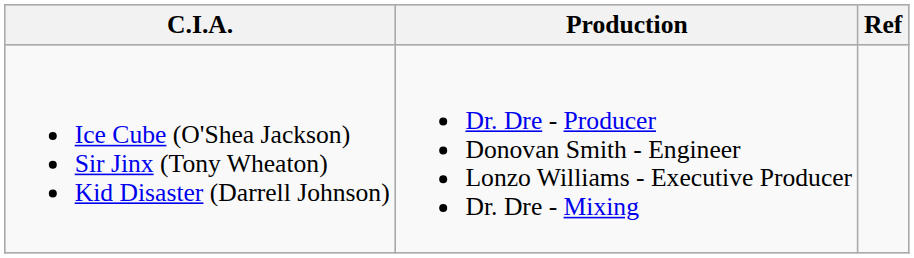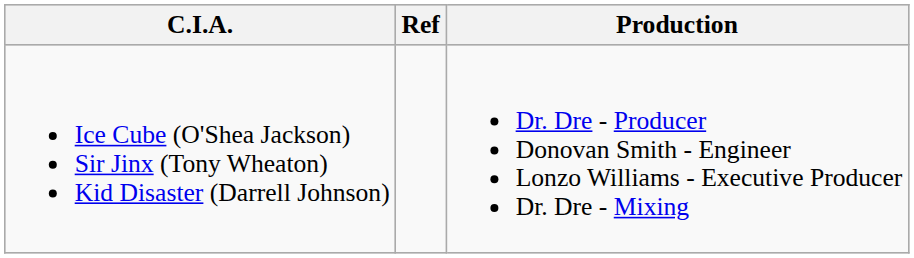columns swapped: (627, 24) <-> (883, 24)
